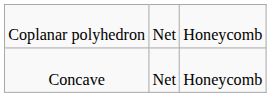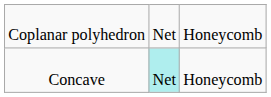(164, 79) no background -> (164, 79) paleturquoise background
